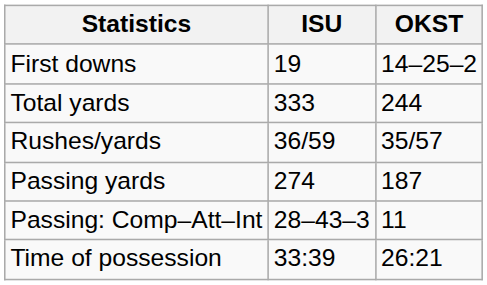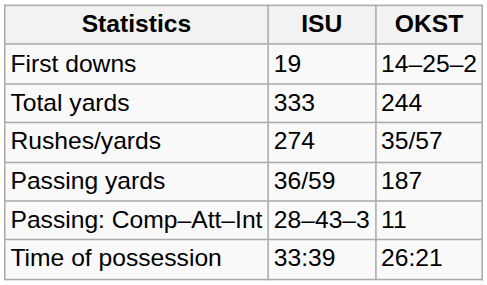(305, 141) 36/59 -> (294, 141) 274
(294, 180) 274 -> (305, 180) 36/59
